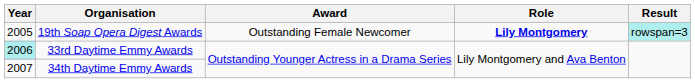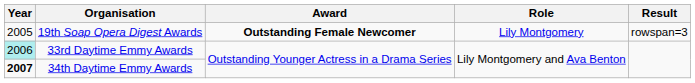(330, 31) normal -> (330, 31) bold
(541, 31) bold -> (541, 31) normal
(659, 31) paleturquoise background -> (659, 31) no background
(20, 68) normal -> (20, 68) bold
